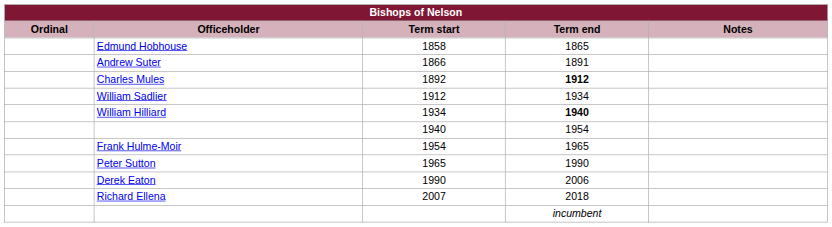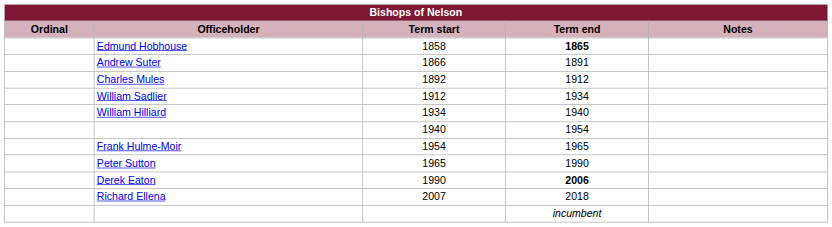(577, 46) normal -> (577, 46) bold
(577, 79) bold -> (577, 79) normal
(577, 113) bold -> (577, 113) normal
(577, 180) normal -> (577, 180) bold
